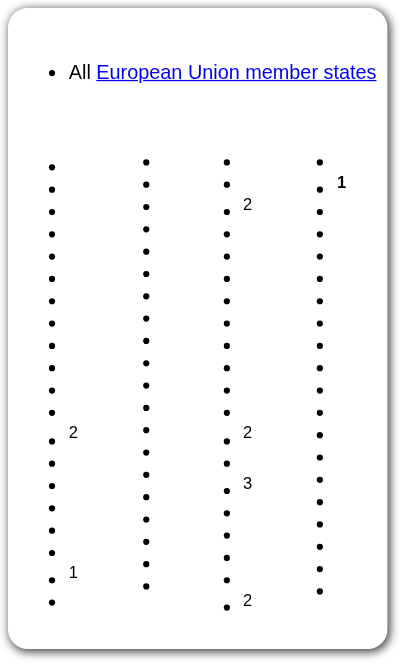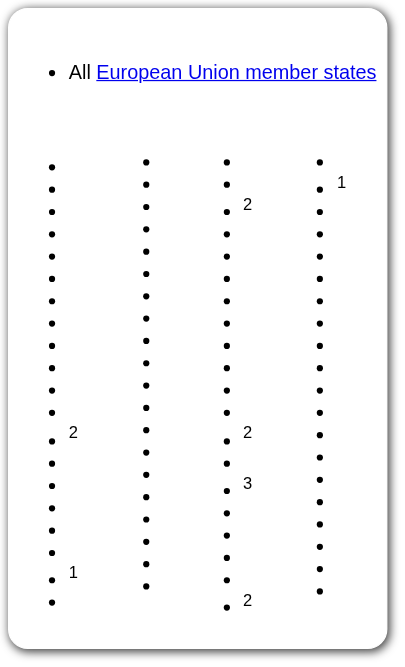(332, 376) bold -> (332, 376) normal
